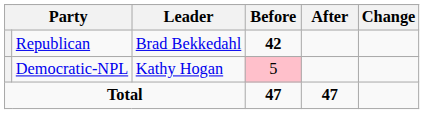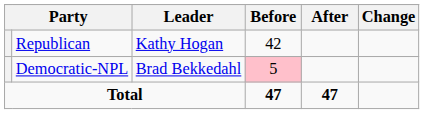(189, 43) Brad Bekkedahl -> (179, 43) Kathy Hogan
(273, 43) bold -> (273, 43) normal
(179, 69) Kathy Hogan -> (189, 69) Brad Bekkedahl
